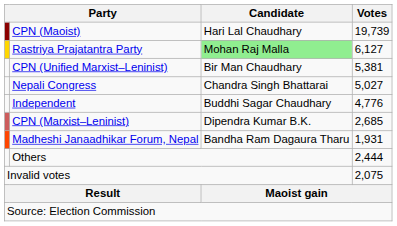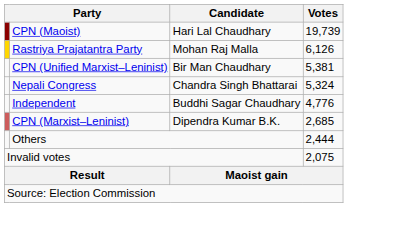(246, 49) lightgreen background -> (215, 49) no background
(369, 49) 6,127 -> (320, 49) 6,126
(369, 85) 5,027 -> (320, 85) 5,324
- row: (105, 139)
